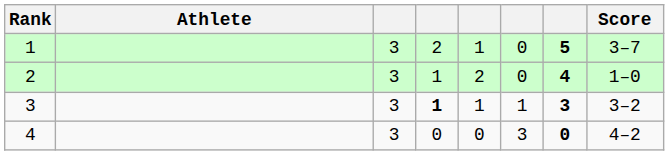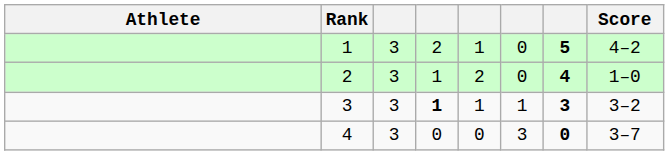columns swapped: (30, 19) <-> (214, 19)
(625, 48) 3–7 -> (625, 48) 4–2
(625, 135) 4–2 -> (625, 135) 3–7
